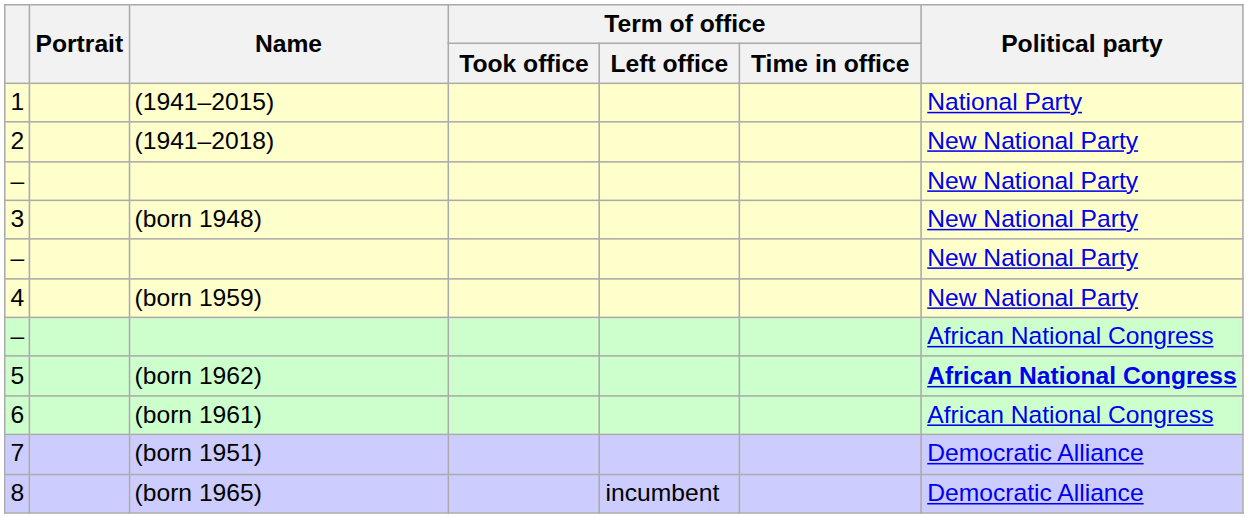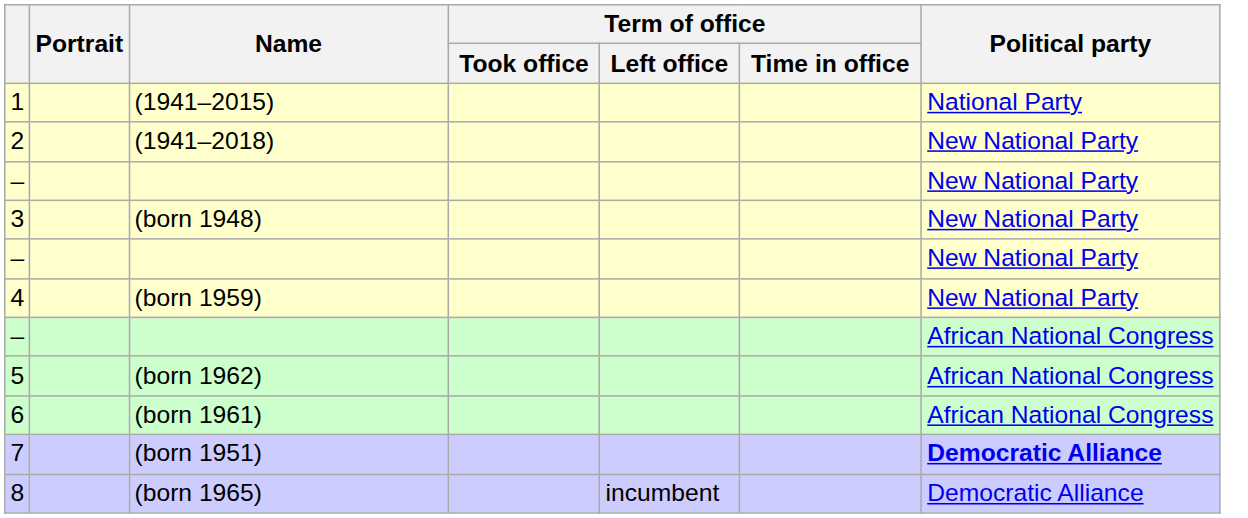(1082, 375) bold -> (1070, 375) normal
(1035, 453) normal -> (1045, 453) bold
